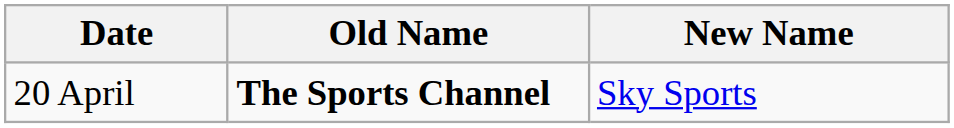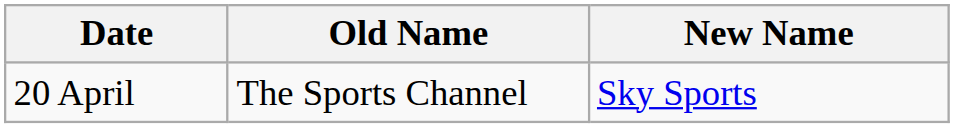(393, 91) bold -> (382, 91) normal
